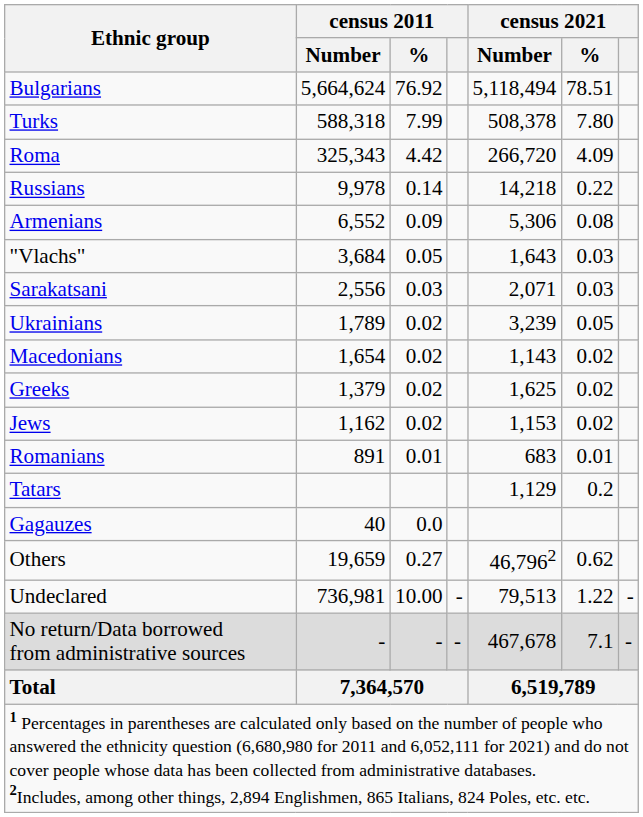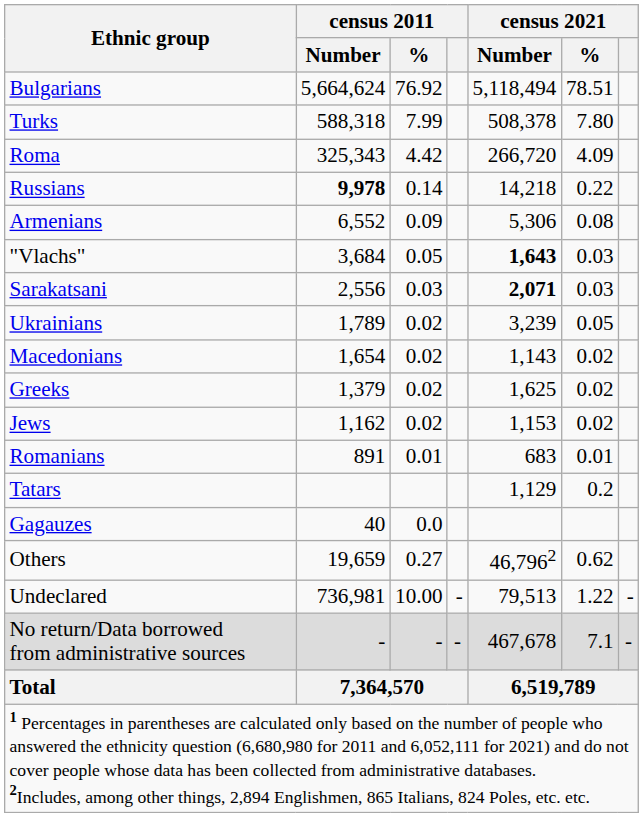(362, 188) normal -> (362, 188) bold
(533, 255) normal -> (533, 255) bold
(533, 289) normal -> (533, 289) bold
